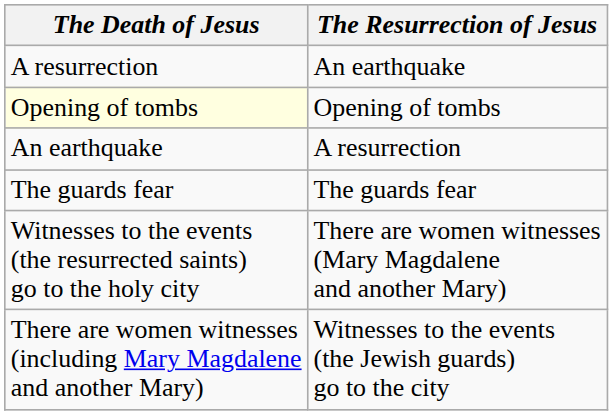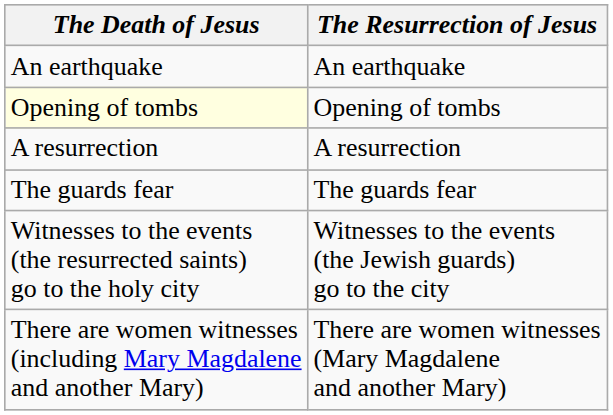(85, 66) A resurrection -> (87, 66) An earthquake
(87, 148) An earthquake -> (85, 148) A resurrection
(457, 259) There are women witnesses (Mary Magdalene and another Mary) -> (434, 259) Witnesses to the events (the Jewish guards) go to the city
(434, 359) Witnesses to the events (the Jewish guards) go to the city -> (457, 359) There are women witnesses (Mary Magdalene and another Mary)
